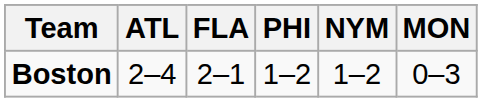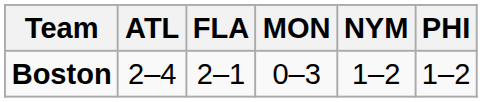columns swapped: (436, 28) <-> (287, 28)
